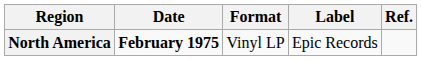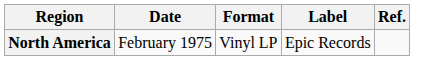(169, 42) bold -> (165, 42) normal
